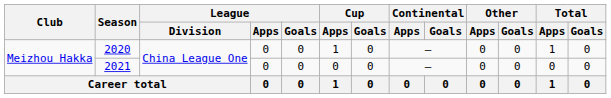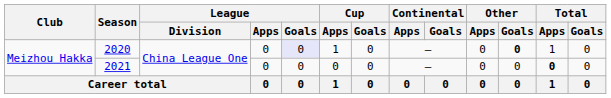(301, 49) no background -> (301, 49) lavender background
(517, 49) normal -> (517, 49) bold
(552, 67) normal -> (552, 67) bold
